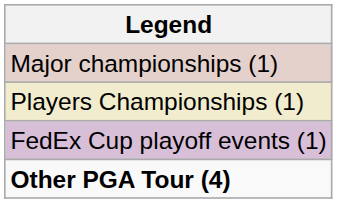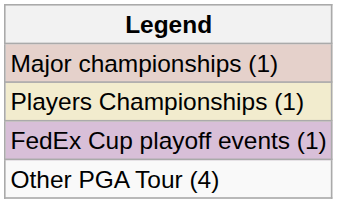(121, 179) bold -> (115, 179) normal
